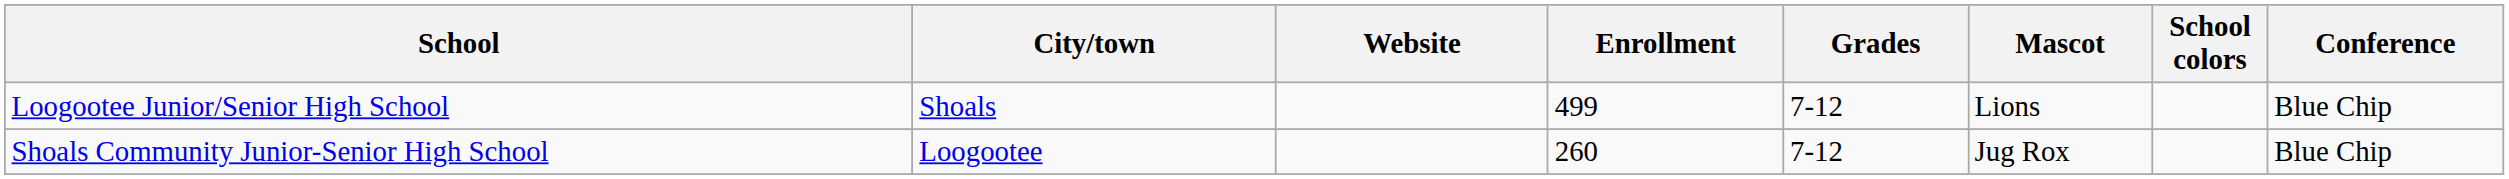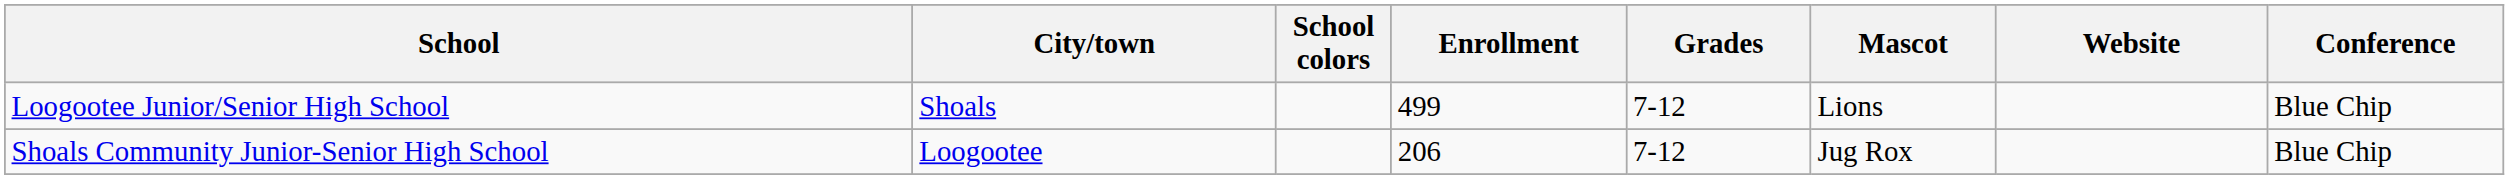columns swapped: (1412, 43) <-> (2210, 43)
(1576, 151) 260 -> (1419, 151) 206
